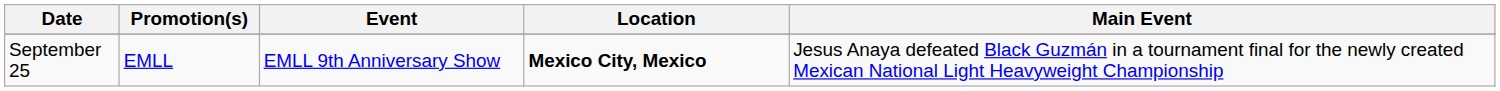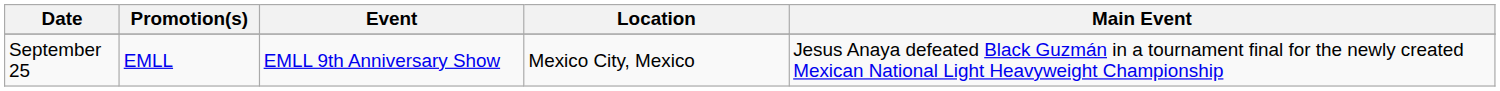(617, 60) bold -> (612, 60) normal
